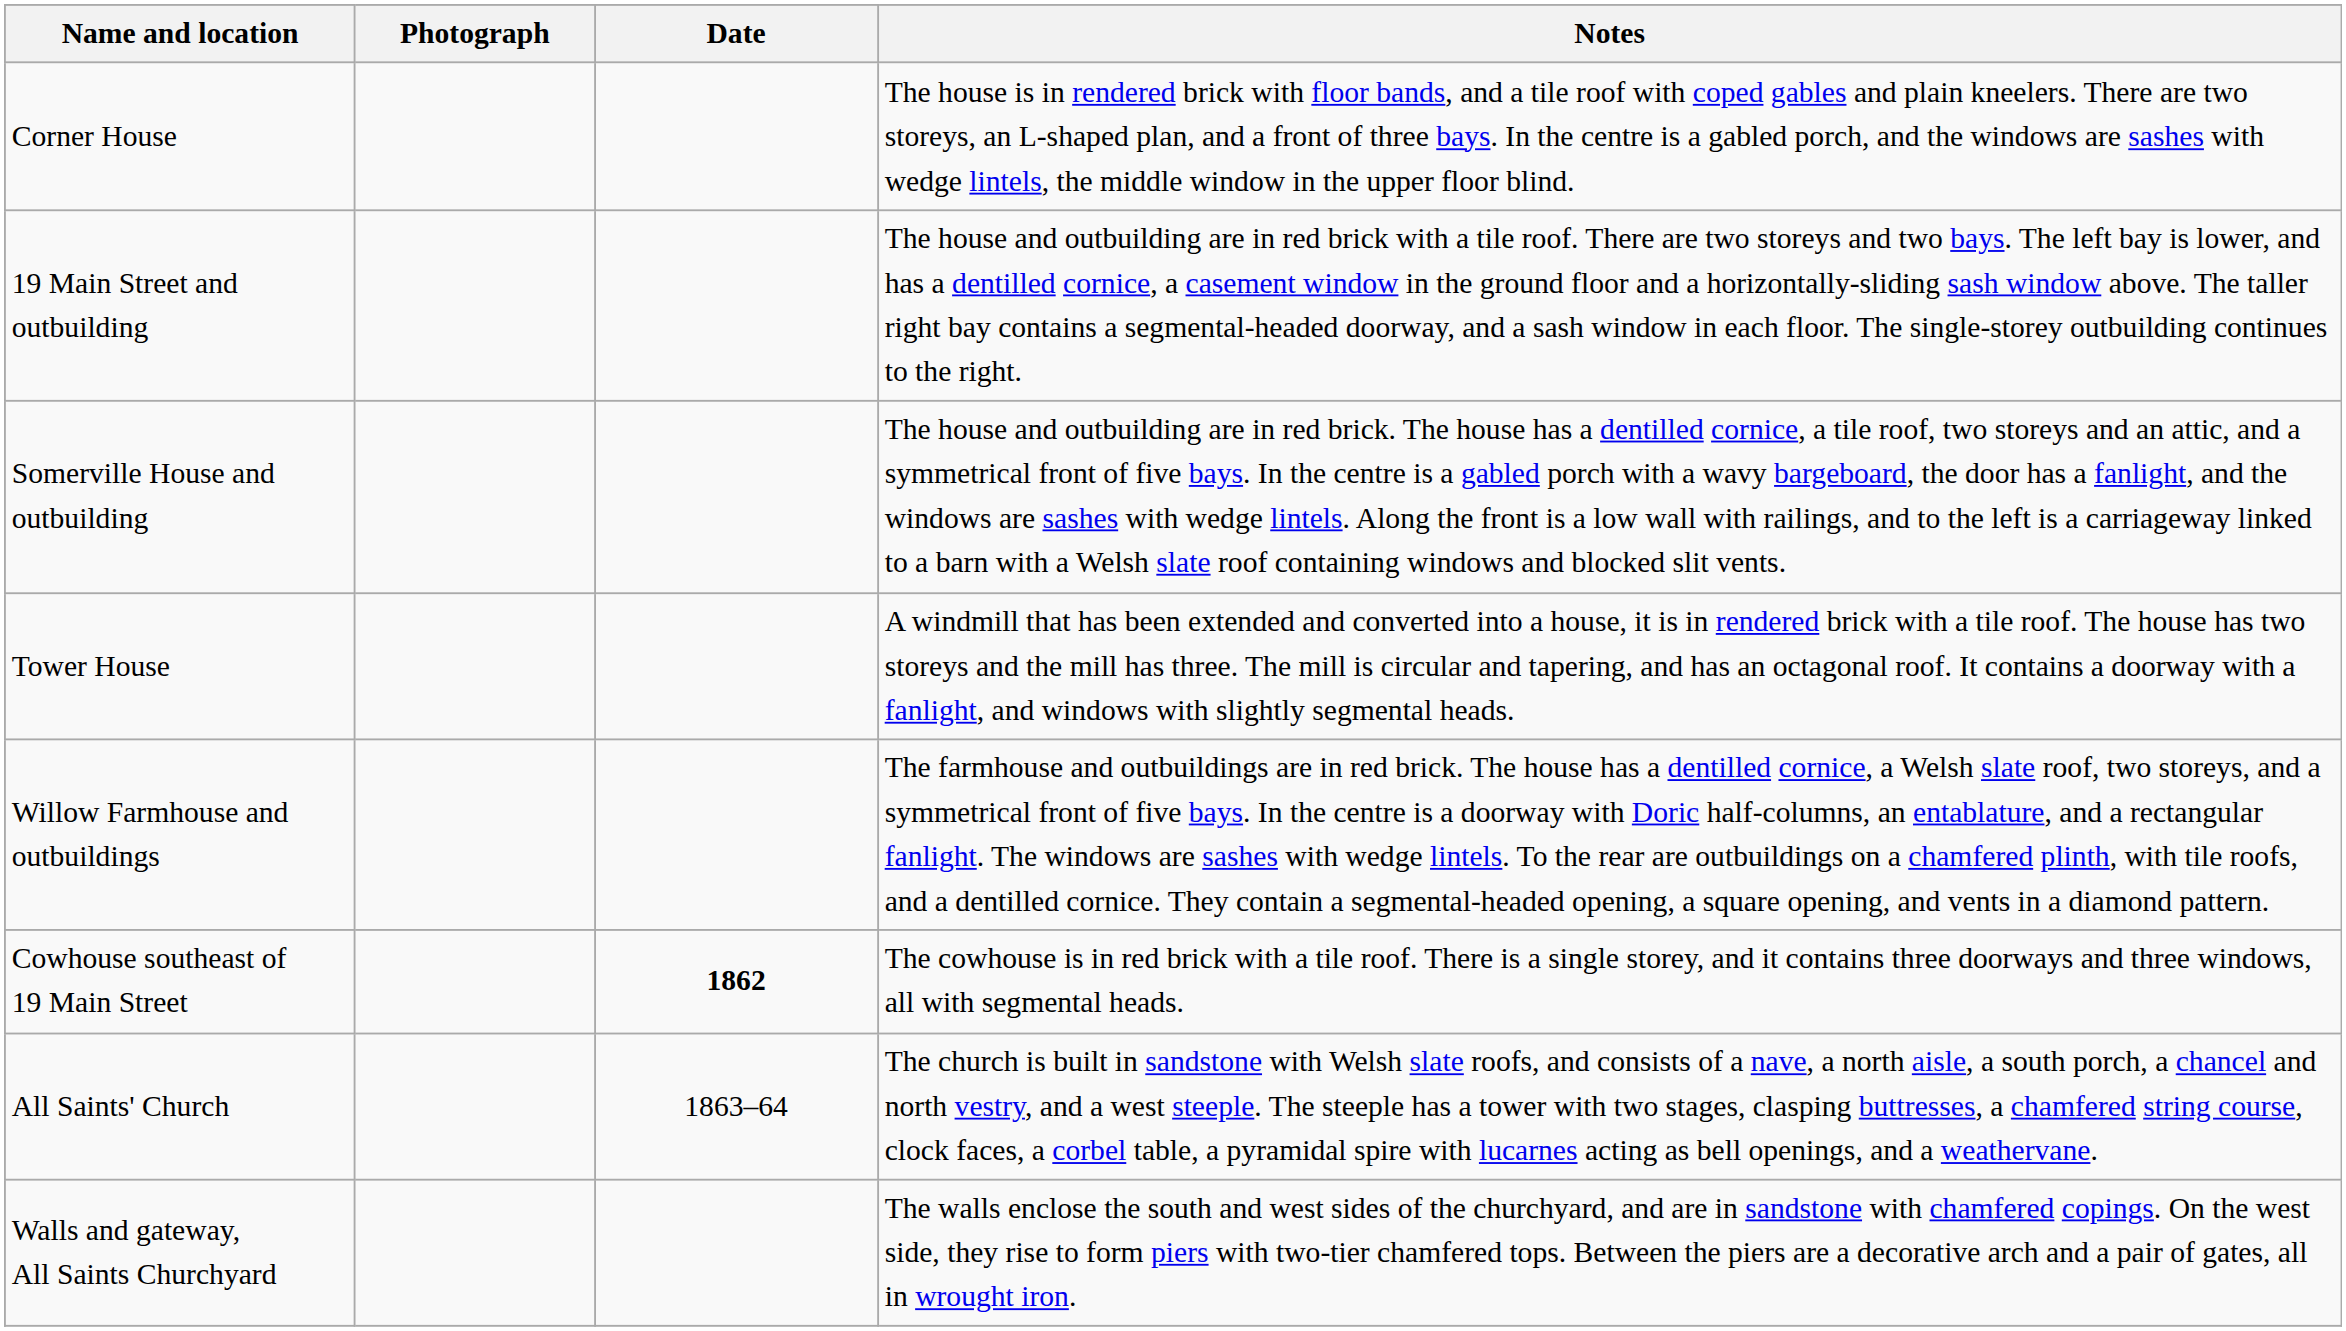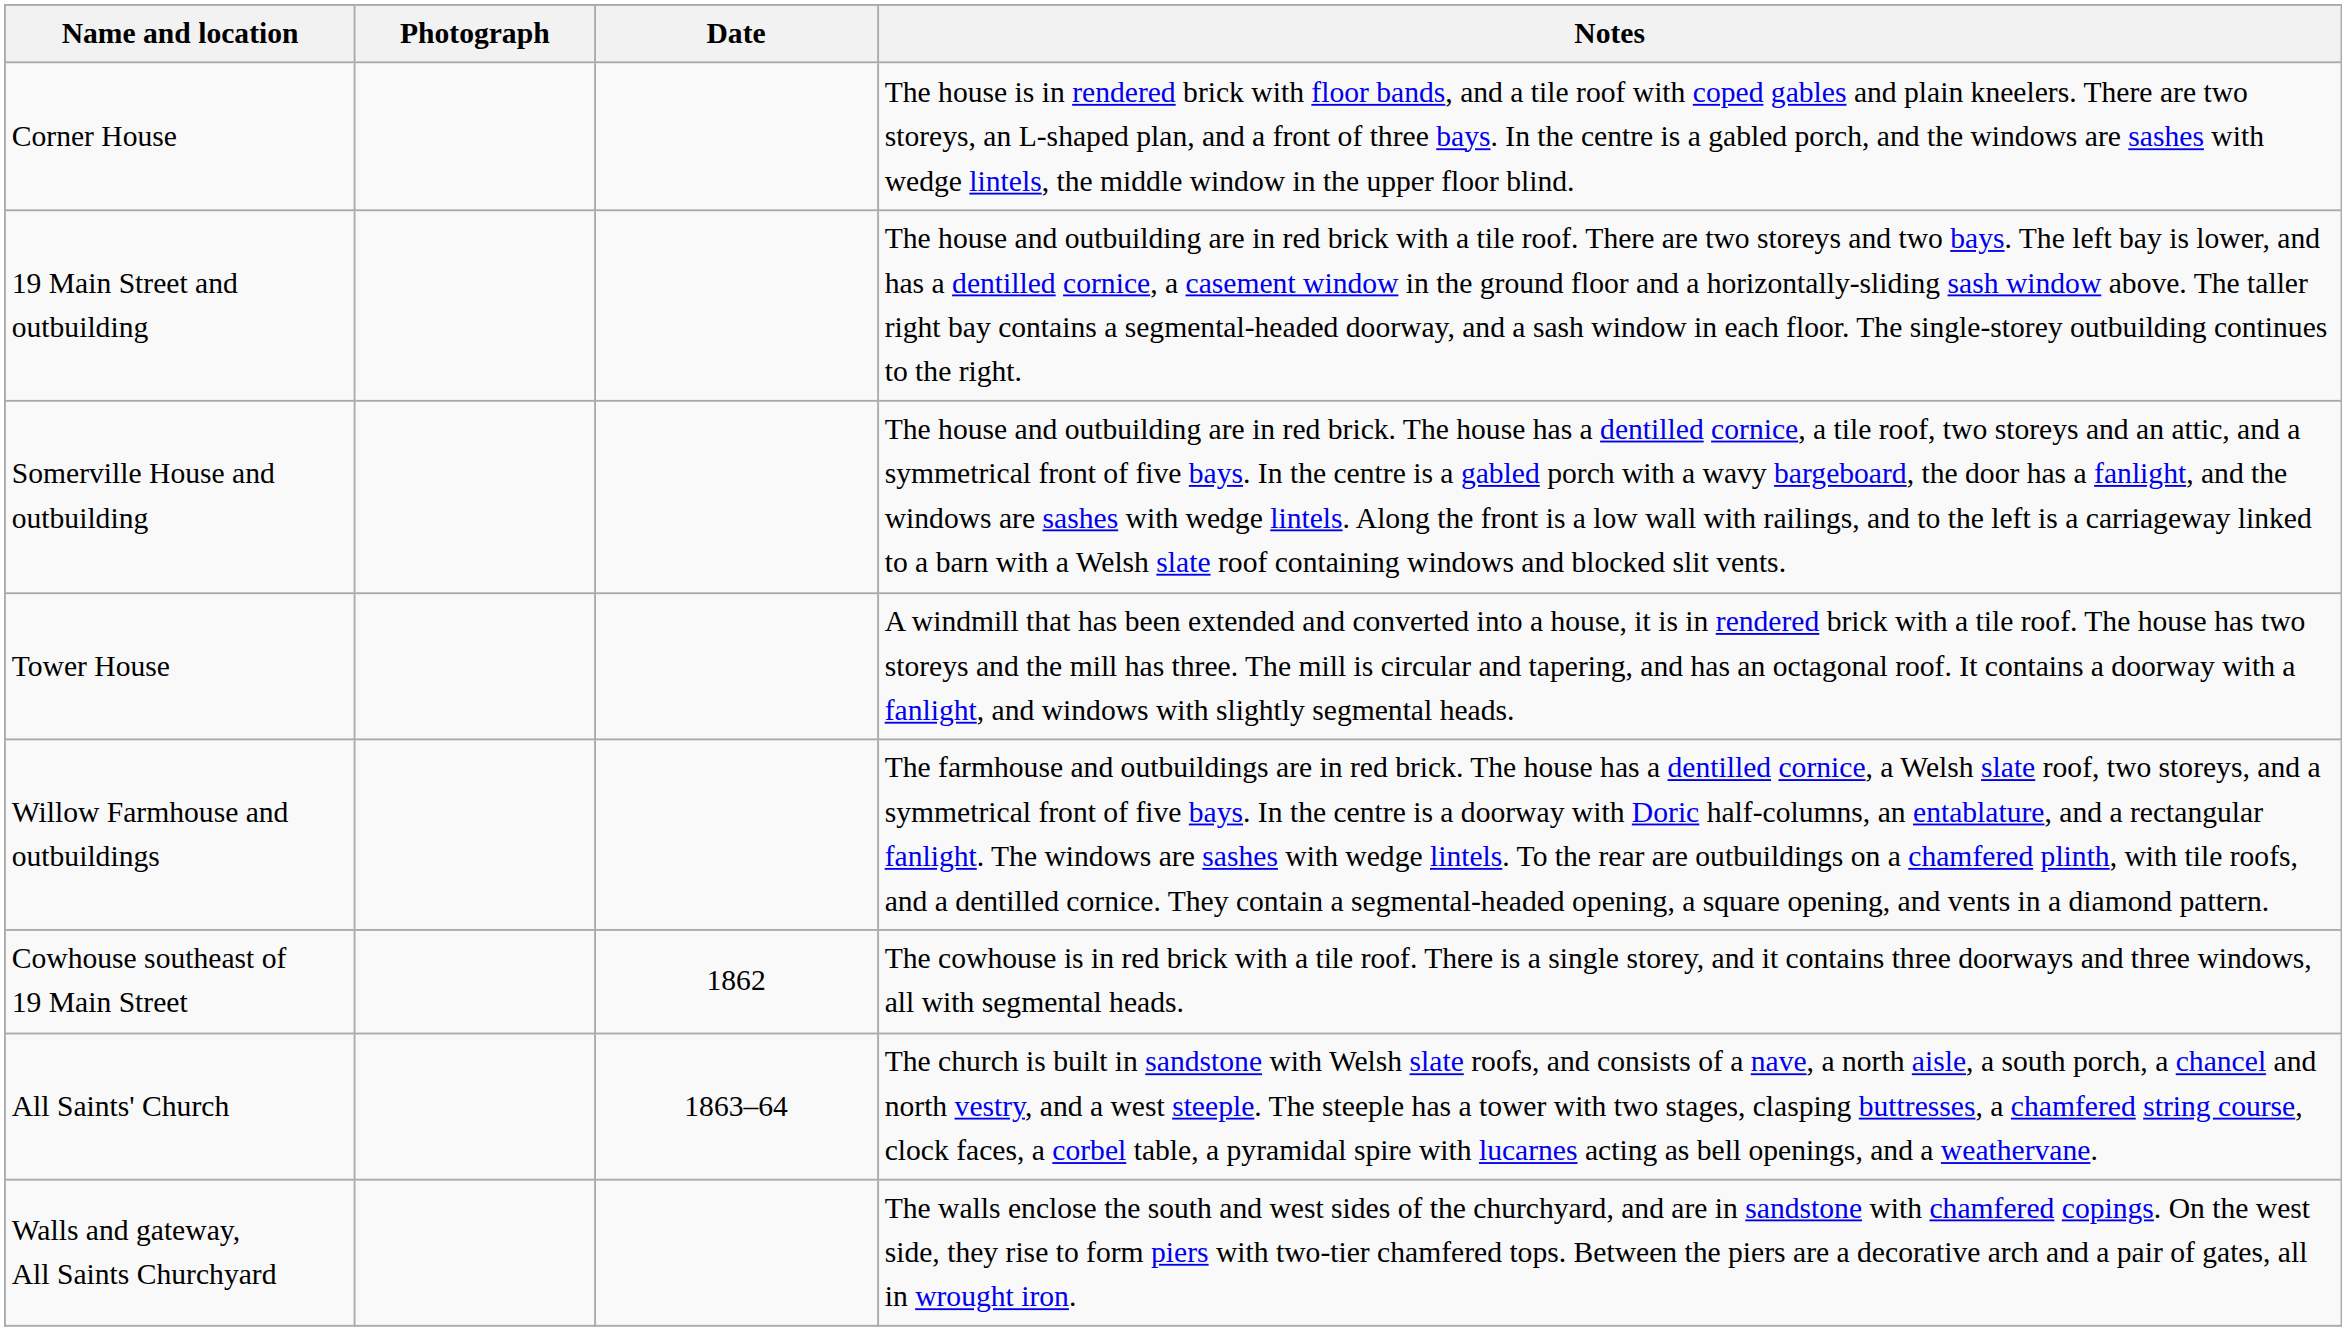(736, 981) bold -> (736, 981) normal
